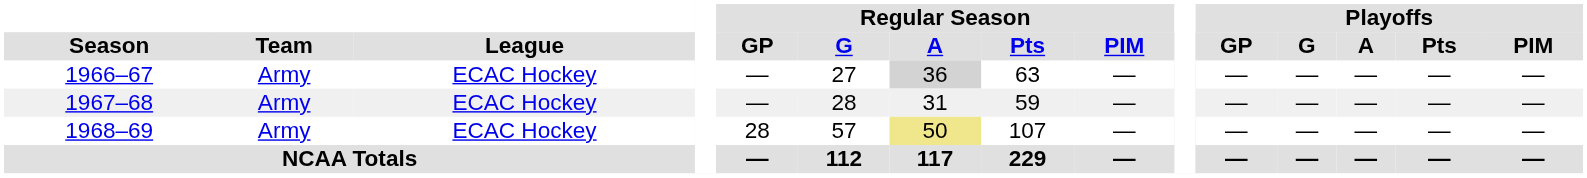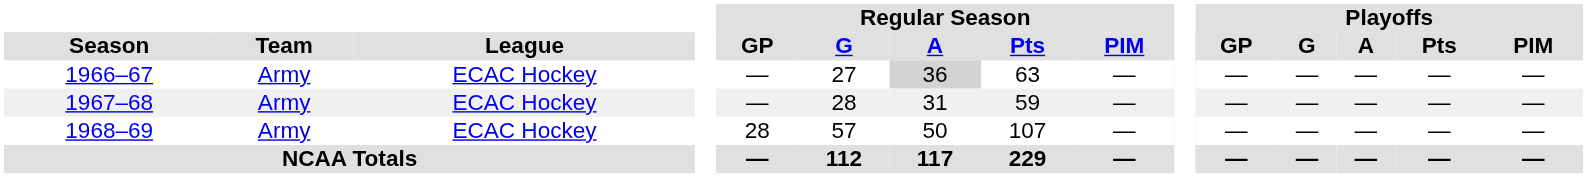(935, 130) khaki background -> (935, 130) no background
